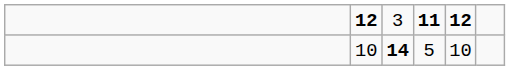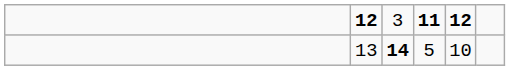(366, 50) 10 -> (366, 50) 13
